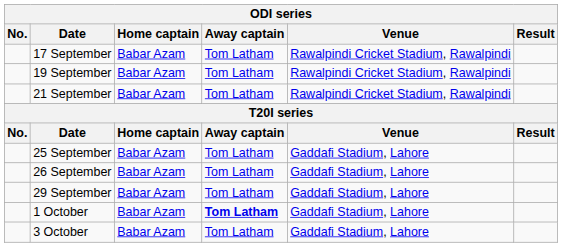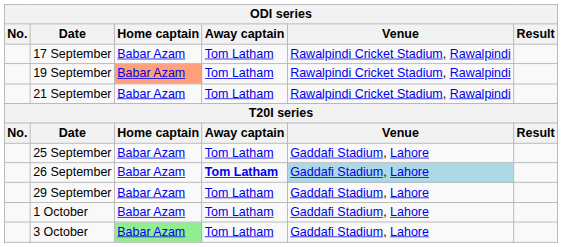(151, 73) no background -> (151, 73) lightsalmon background
(239, 172) normal -> (242, 172) bold
(360, 172) no background -> (360, 172) lightblue background
(242, 212) bold -> (239, 212) normal
(151, 232) no background -> (151, 232) lightgreen background
